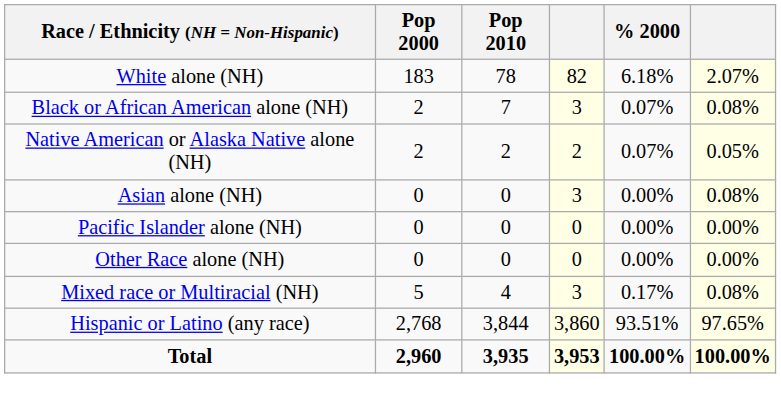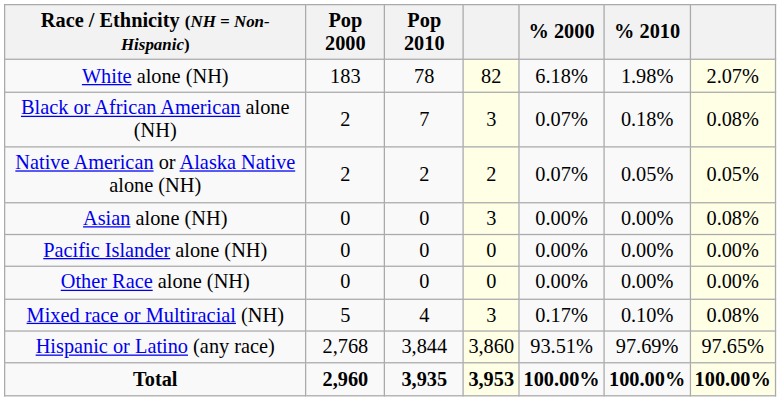+ column: (647, 32)
